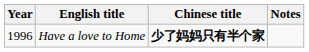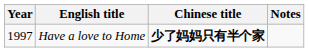(20, 35) 1996 -> (20, 35) 1997
